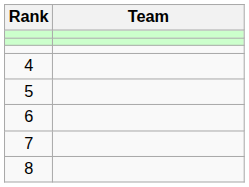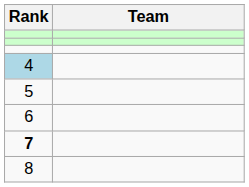(29, 65) no background -> (29, 65) lightblue background
(29, 143) normal -> (29, 143) bold
